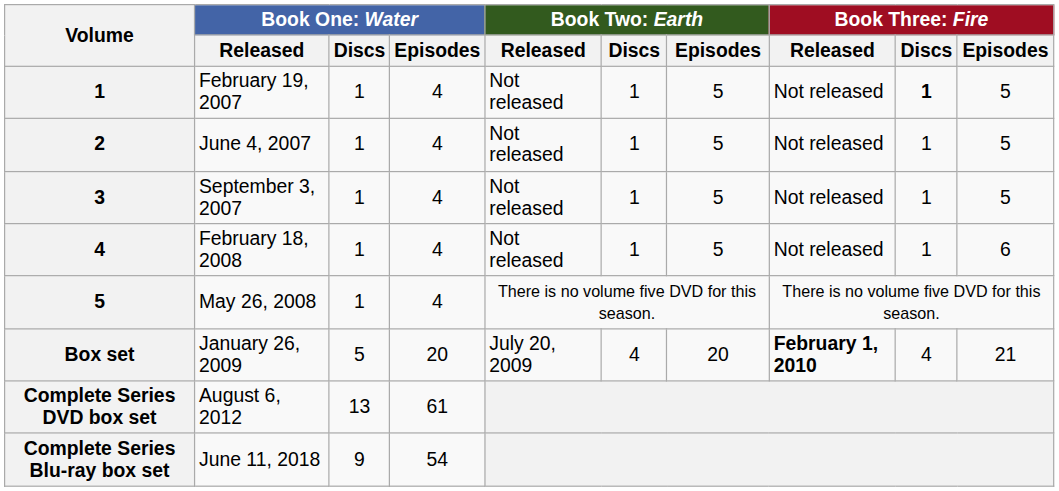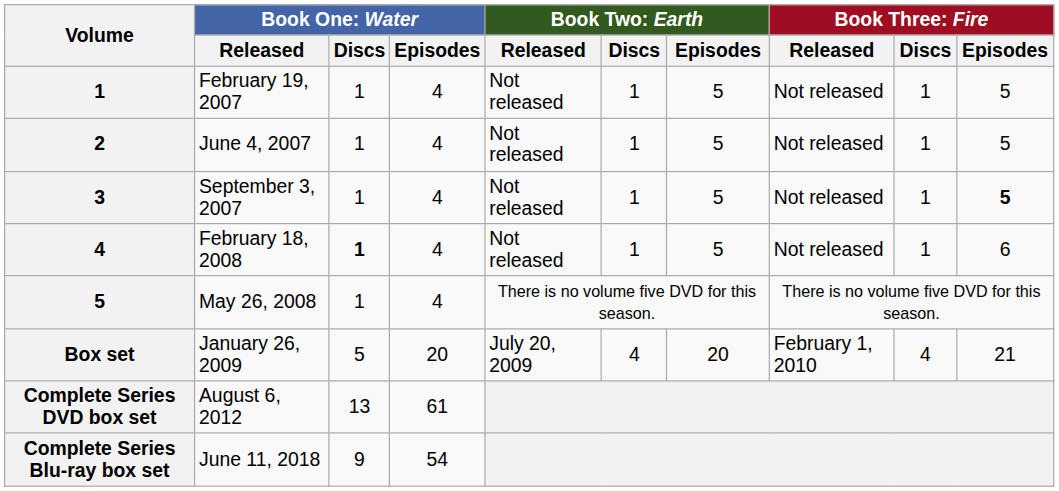(926, 92) bold -> (925, 92) normal
(1005, 197) normal -> (1005, 197) bold
(359, 249) normal -> (359, 249) bold
(826, 354) bold -> (823, 354) normal
